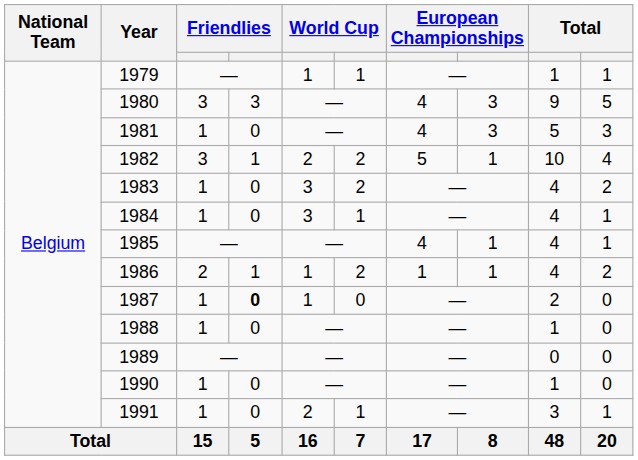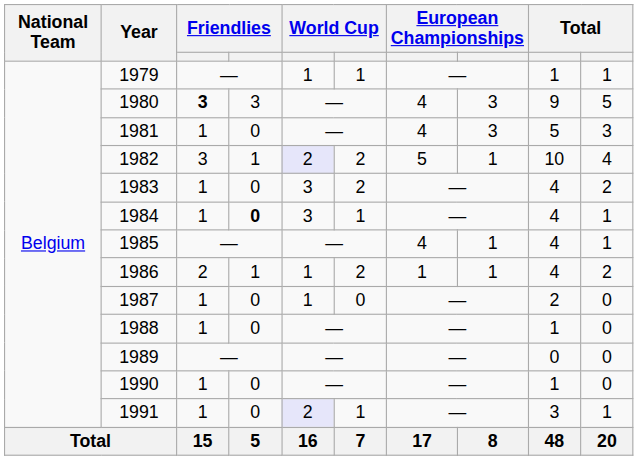(203, 103) normal -> (203, 103) bold
(308, 159) no background -> (308, 159) lavender background
(255, 215) normal -> (255, 215) bold
(255, 300) bold -> (255, 300) normal
(308, 412) no background -> (308, 412) lavender background
